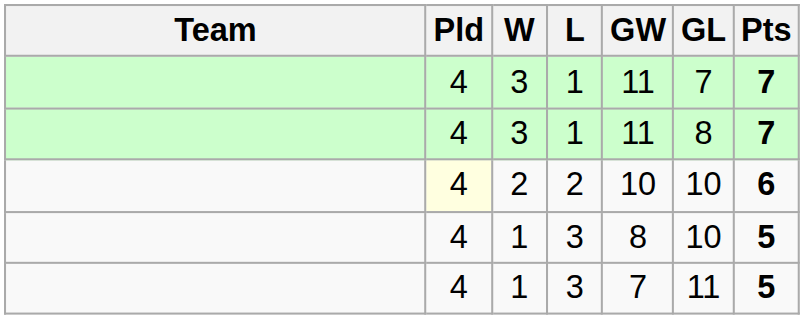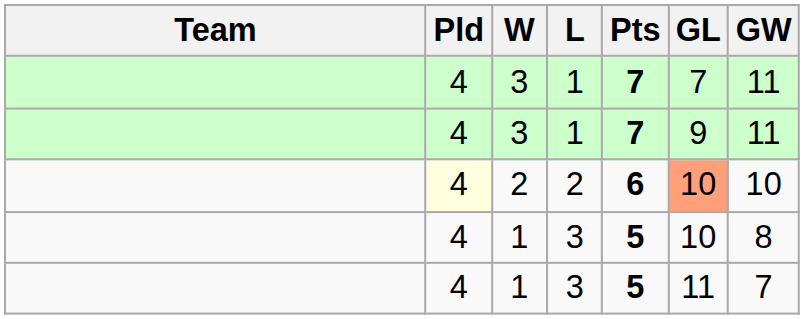columns swapped: (638, 30) <-> (766, 30)
(704, 133) 8 -> (698, 133) 9
(704, 184) no background -> (698, 184) lightsalmon background
